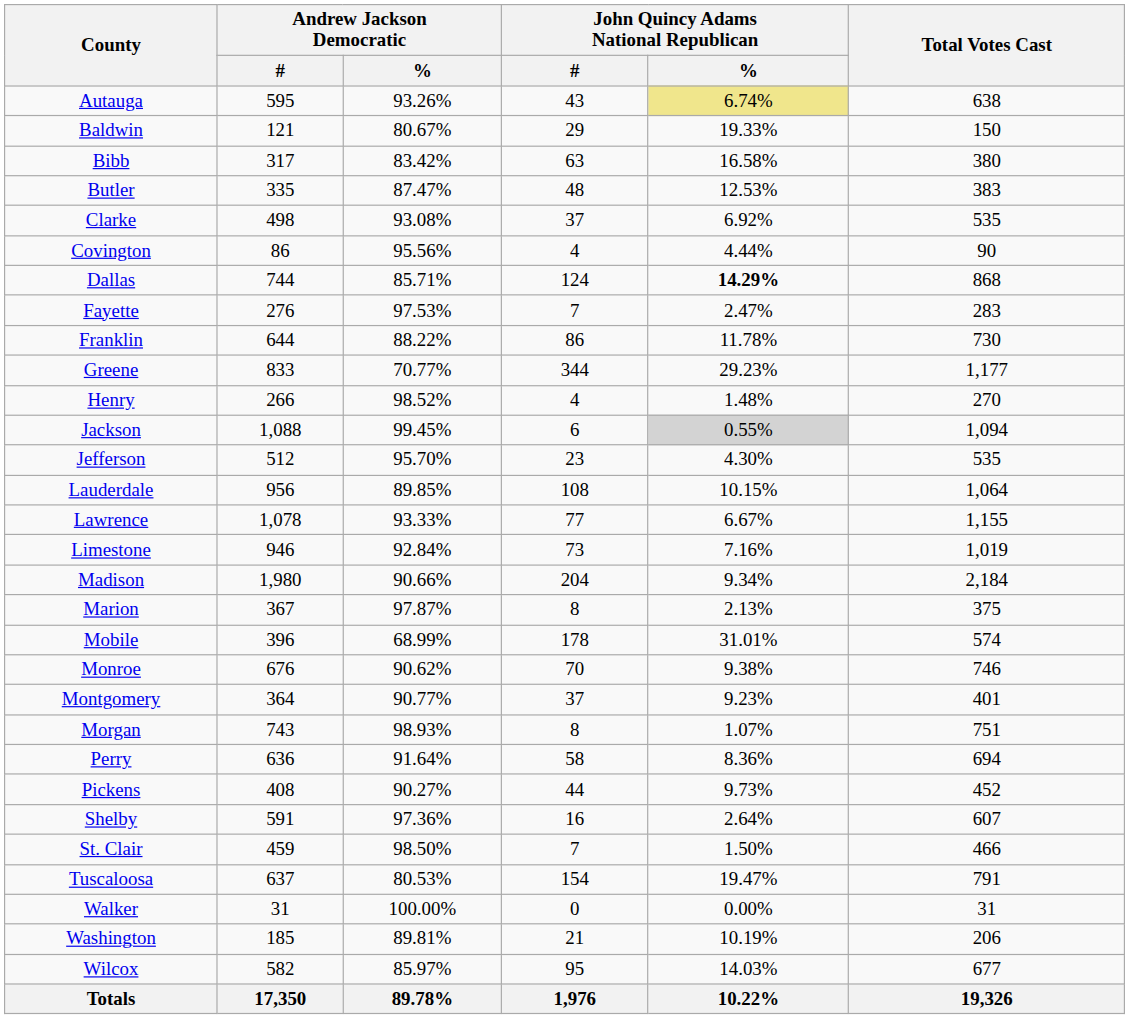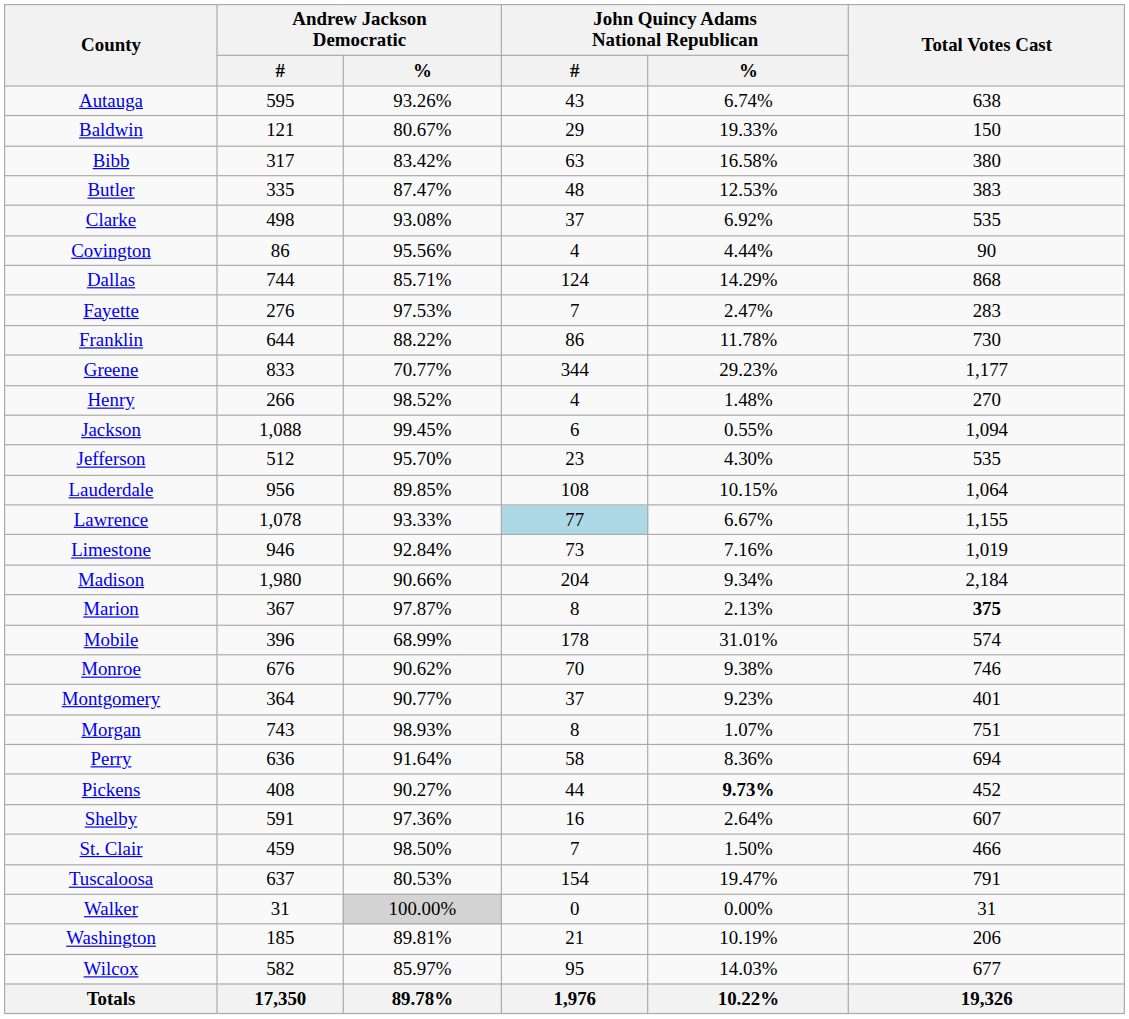(748, 100) khaki background -> (748, 100) no background
(748, 280) bold -> (748, 280) normal
(748, 429) lightgrey background -> (748, 429) no background
(575, 519) no background -> (575, 519) lightblue background
(987, 609) normal -> (987, 609) bold
(748, 789) normal -> (748, 789) bold
(422, 909) no background -> (422, 909) lightgrey background
